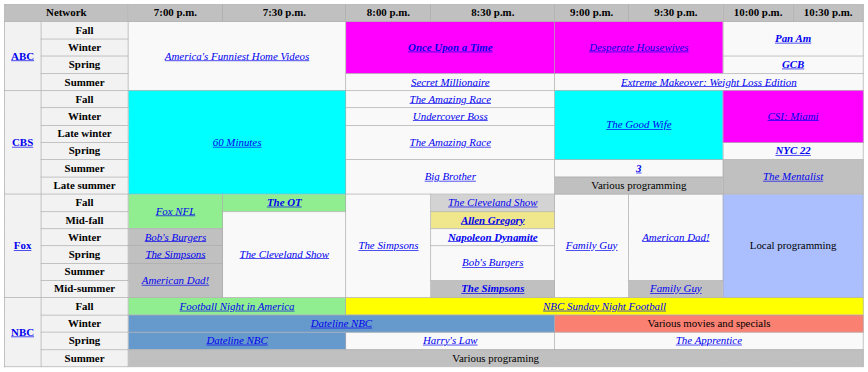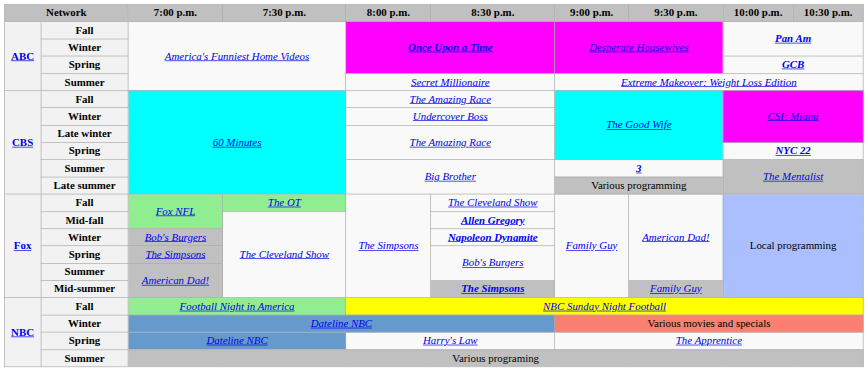(284, 202) bold -> (284, 202) normal
(493, 202) lightgrey background -> (493, 202) no background
(493, 220) khaki background -> (493, 220) no background
